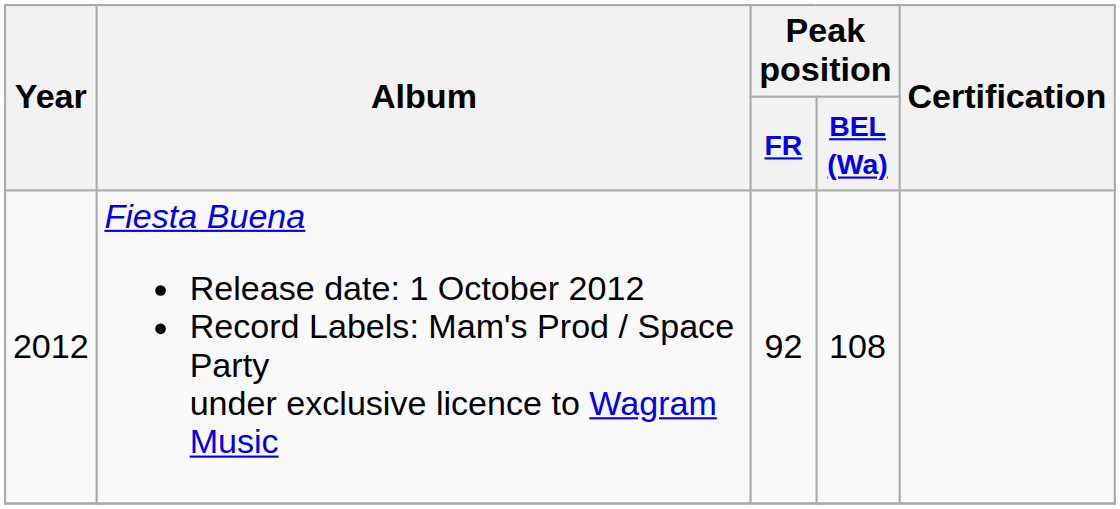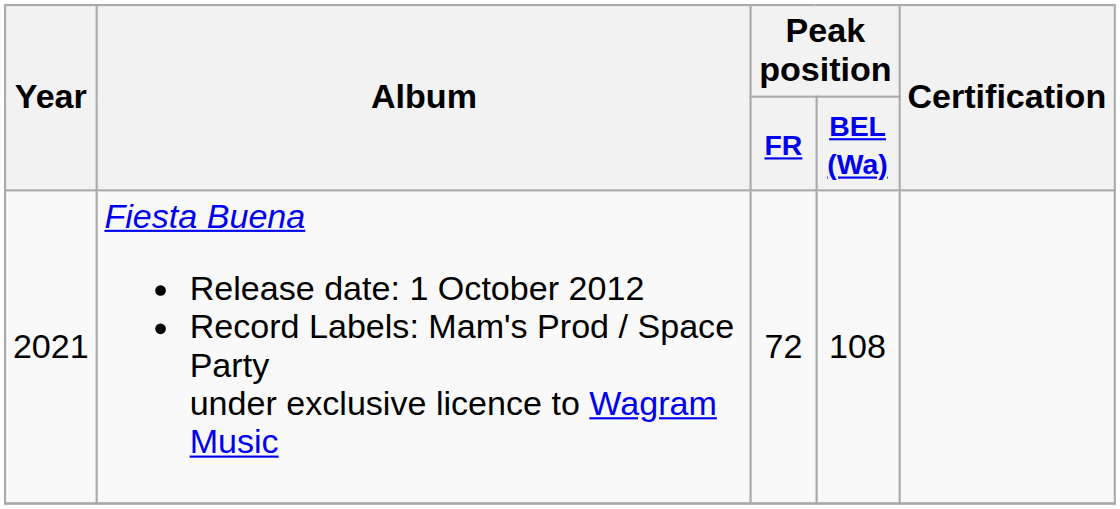(51, 346) 2012 -> (51, 346) 2021
(783, 346) 92 -> (783, 346) 72
